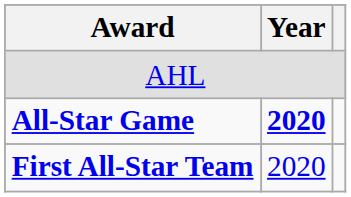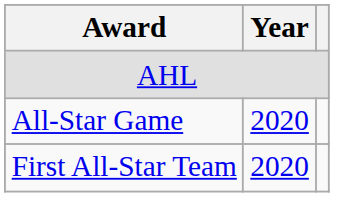(103, 120) bold -> (97, 120) normal
(296, 120) bold -> (280, 120) normal
(133, 167) bold -> (124, 167) normal
